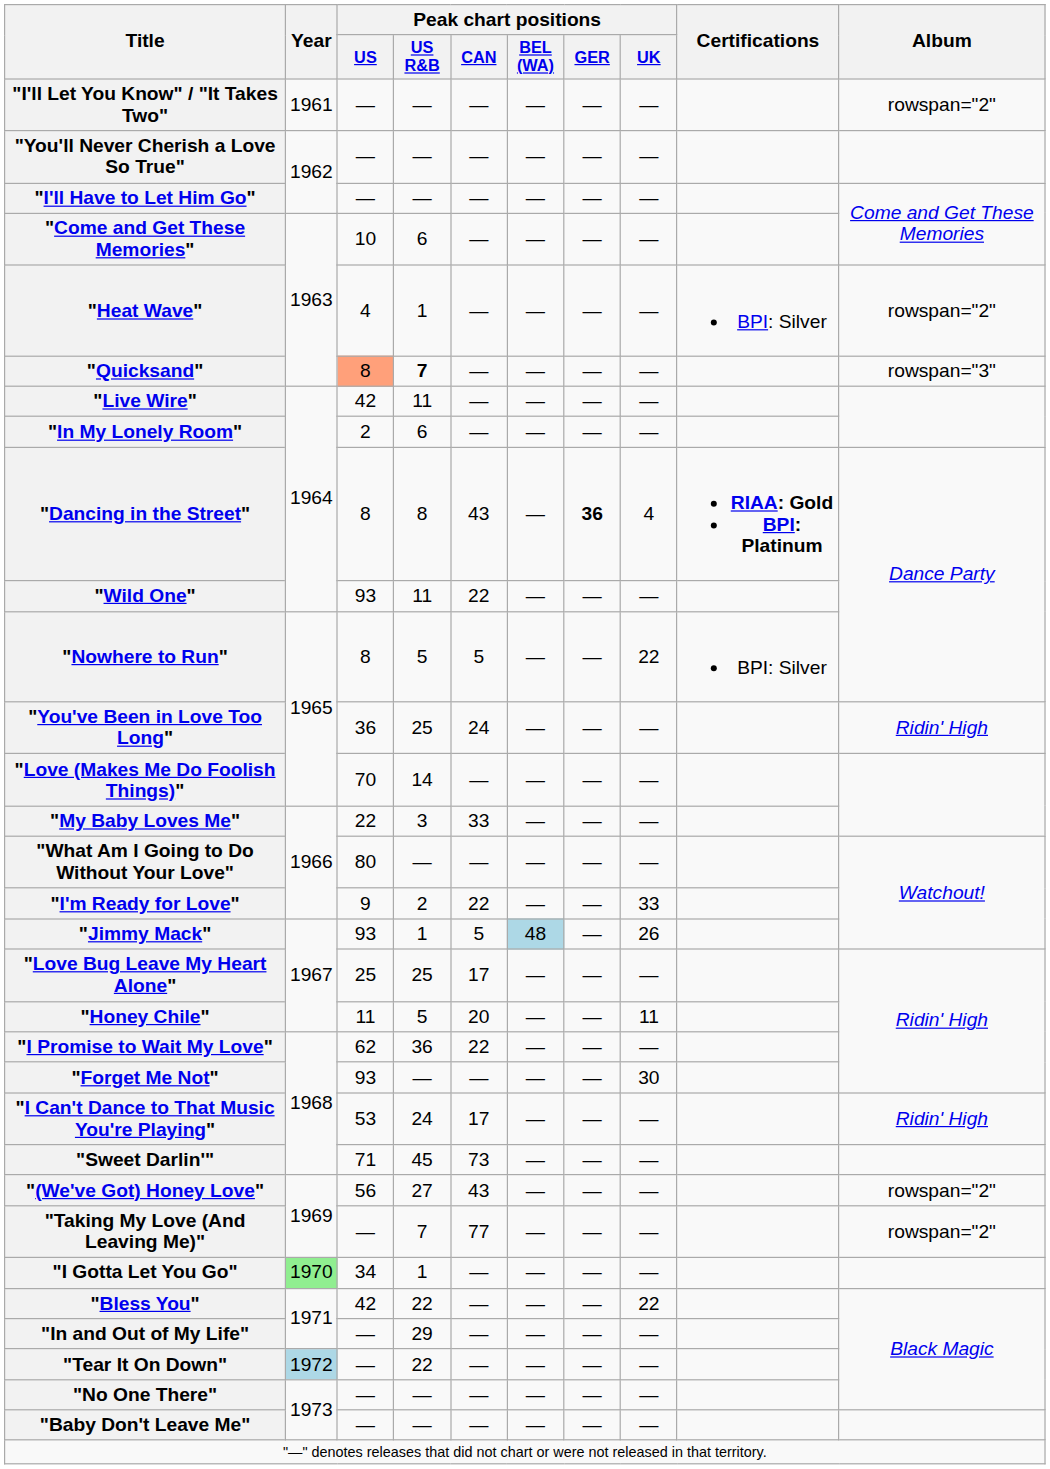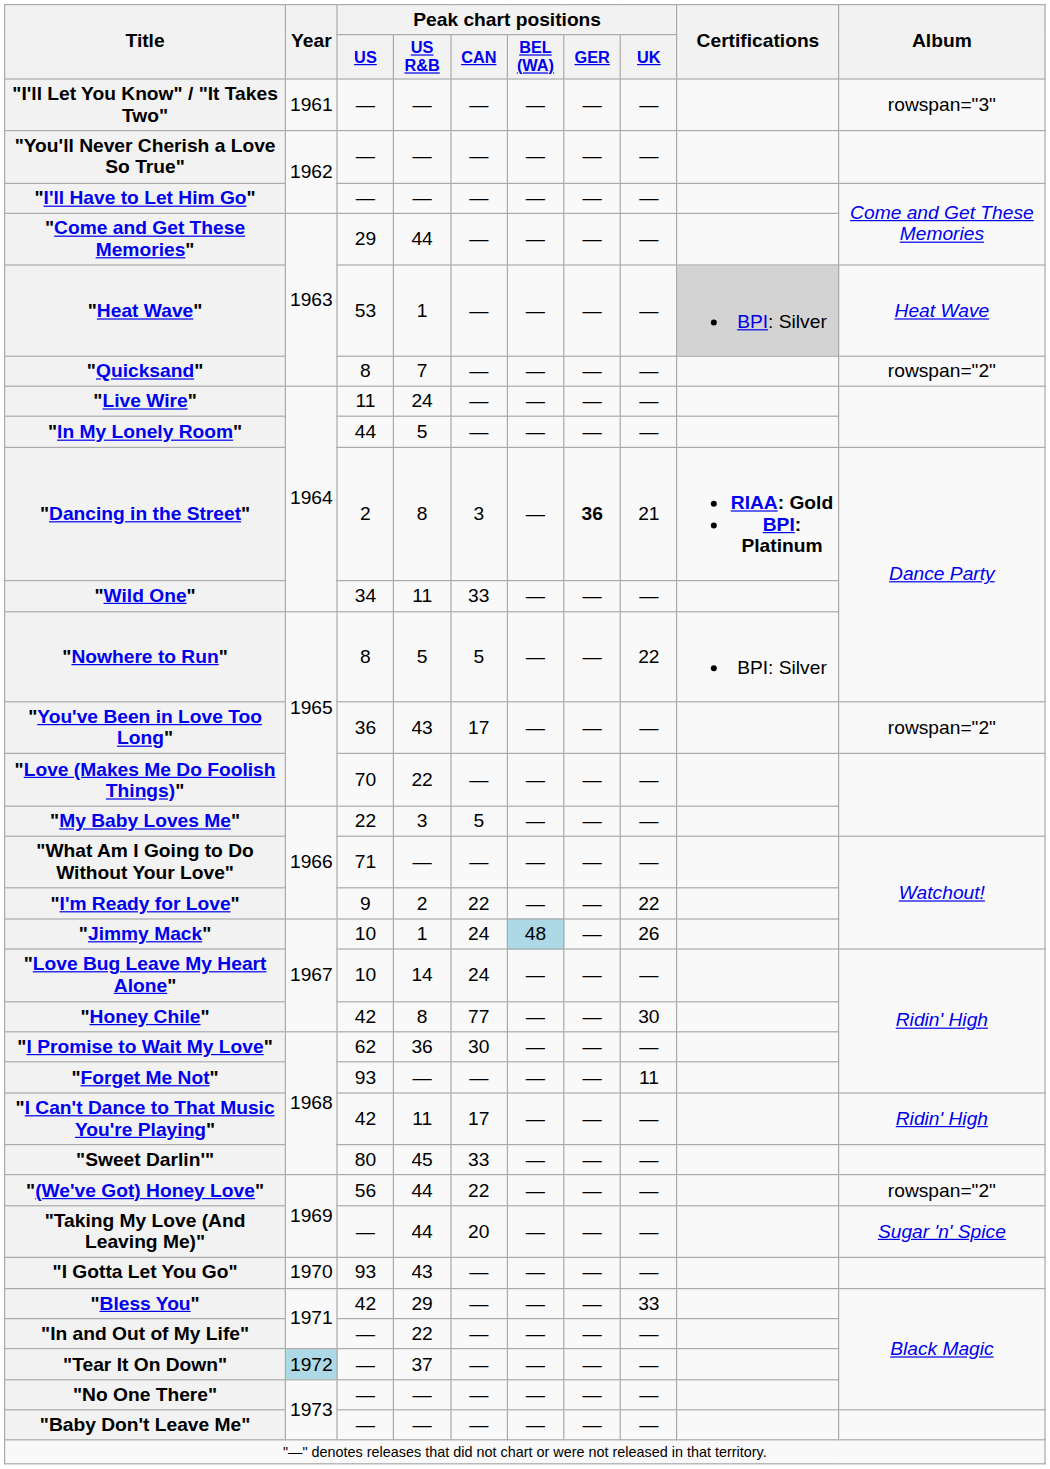(942, 104) rowspan="2" -> (942, 104) rowspan="3"
(365, 239) 10 -> (365, 239) 29
(422, 239) 6 -> (422, 239) 44
(365, 310) 4 -> (365, 310) 53
(758, 321) no background -> (758, 321) lightgrey background
(942, 310) rowspan="2" -> (942, 310) Heat Wave
(365, 370) lightsalmon background -> (365, 370) no background
(422, 370) bold -> (422, 370) normal
(942, 370) rowspan="3" -> (942, 370) rowspan="2"
(365, 401) 42 -> (365, 401) 11
(422, 401) 11 -> (422, 401) 24
(365, 431) 2 -> (365, 431) 44
(422, 431) 6 -> (422, 431) 5
(365, 513) 8 -> (365, 513) 2
(479, 513) 43 -> (479, 513) 3
(649, 513) 4 -> (649, 513) 21
(365, 595) 93 -> (365, 595) 34
(479, 595) 22 -> (479, 595) 33
(422, 727) 25 -> (422, 727) 43
(479, 727) 24 -> (479, 727) 17
(942, 727) Ridin' High -> (942, 727) rowspan="2"
(422, 779) 14 -> (422, 779) 22
(479, 820) 33 -> (479, 820) 5
(365, 862) 80 -> (365, 862) 71
(649, 903) 33 -> (649, 903) 22
(365, 933) 93 -> (365, 933) 10
(479, 933) 5 -> (479, 933) 24
(365, 975) 25 -> (365, 975) 10
(422, 975) 25 -> (422, 975) 14
(479, 975) 17 -> (479, 975) 24
(365, 1016) 11 -> (365, 1016) 42
(422, 1016) 5 -> (422, 1016) 8
(479, 1016) 20 -> (479, 1016) 77
(649, 1016) 11 -> (649, 1016) 30
(479, 1046) 22 -> (479, 1046) 30
(649, 1077) 30 -> (649, 1077) 11
(365, 1118) 53 -> (365, 1118) 42
(422, 1118) 24 -> (422, 1118) 11
(365, 1159) 71 -> (365, 1159) 80
(479, 1159) 73 -> (479, 1159) 33
(422, 1190) 27 -> (422, 1190) 44
(479, 1190) 43 -> (479, 1190) 22
(422, 1231) 7 -> (422, 1231) 44
(479, 1231) 77 -> (479, 1231) 20
(942, 1231) rowspan="2" -> (942, 1231) Sugar 'n' Spice
(311, 1272) lightgreen background -> (311, 1272) no background
(365, 1272) 34 -> (365, 1272) 93
(422, 1272) 1 -> (422, 1272) 43
(422, 1303) 22 -> (422, 1303) 29
(649, 1303) 22 -> (649, 1303) 33
(422, 1333) 29 -> (422, 1333) 22
(422, 1364) 22 -> (422, 1364) 37
